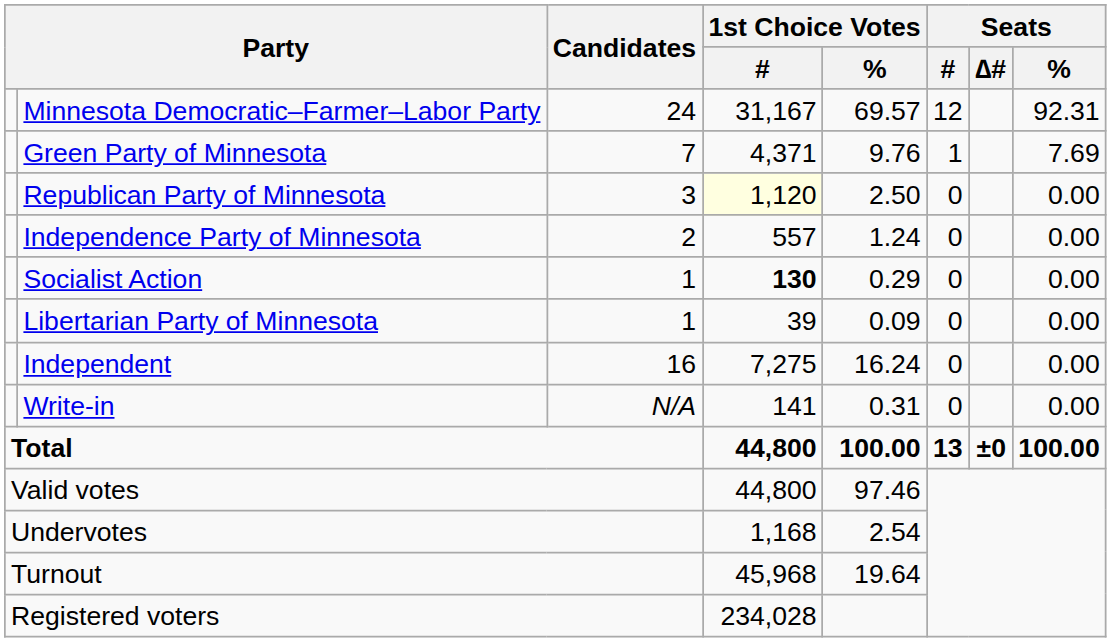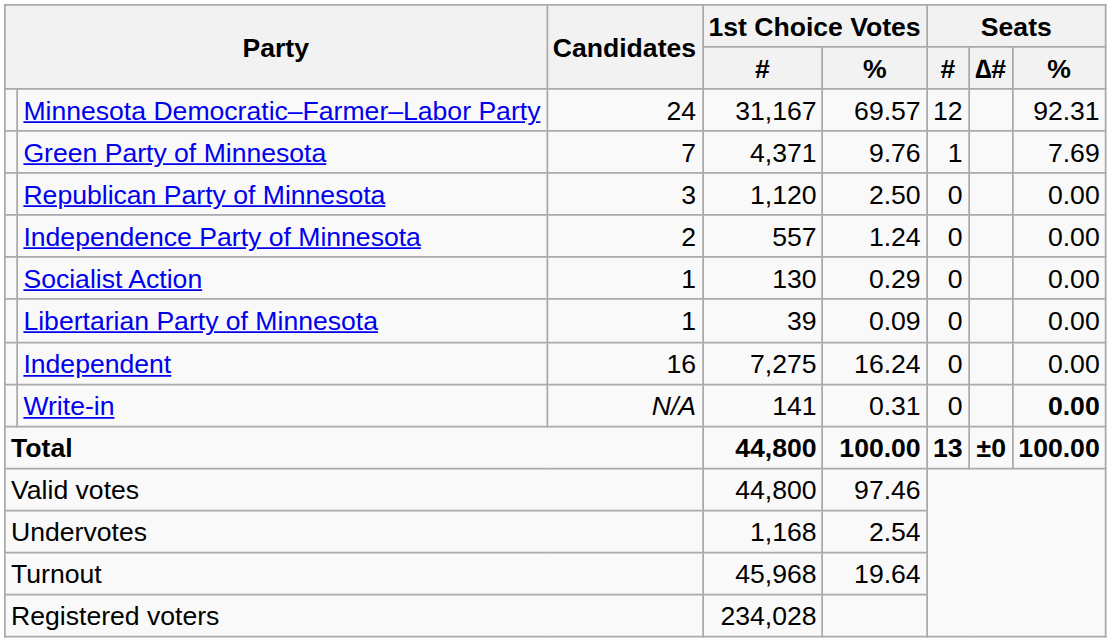(783, 195) lightyellow background -> (783, 195) no background
(794, 279) bold -> (794, 279) normal
(1074, 405) normal -> (1074, 405) bold
